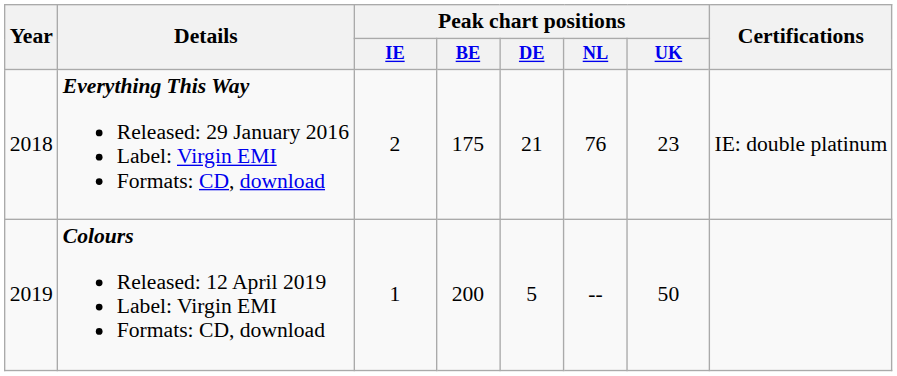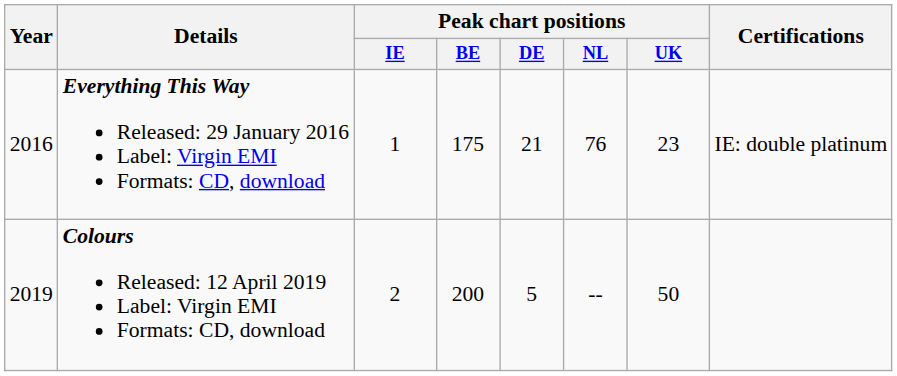(31, 144) 2018 -> (31, 144) 2016
(395, 144) 2 -> (395, 144) 1
(395, 294) 1 -> (395, 294) 2
